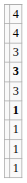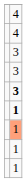(16, 71) bold -> (16, 71) normal
(16, 91) normal -> (16, 91) bold
(16, 129) no background -> (16, 129) lightsalmon background
